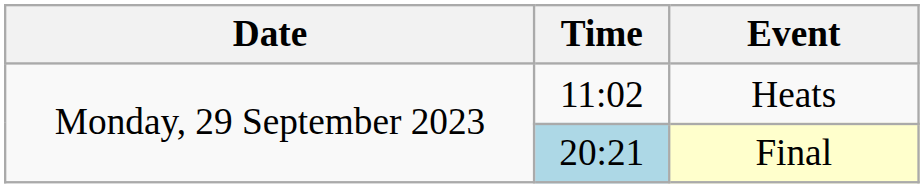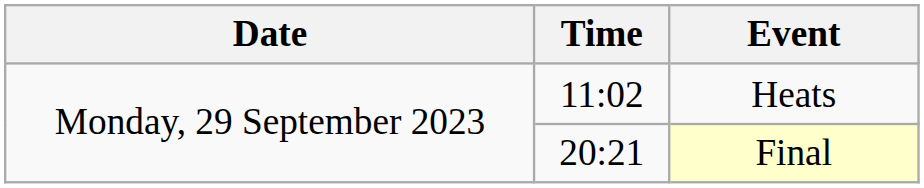(602, 152) lightblue background -> (602, 152) no background
